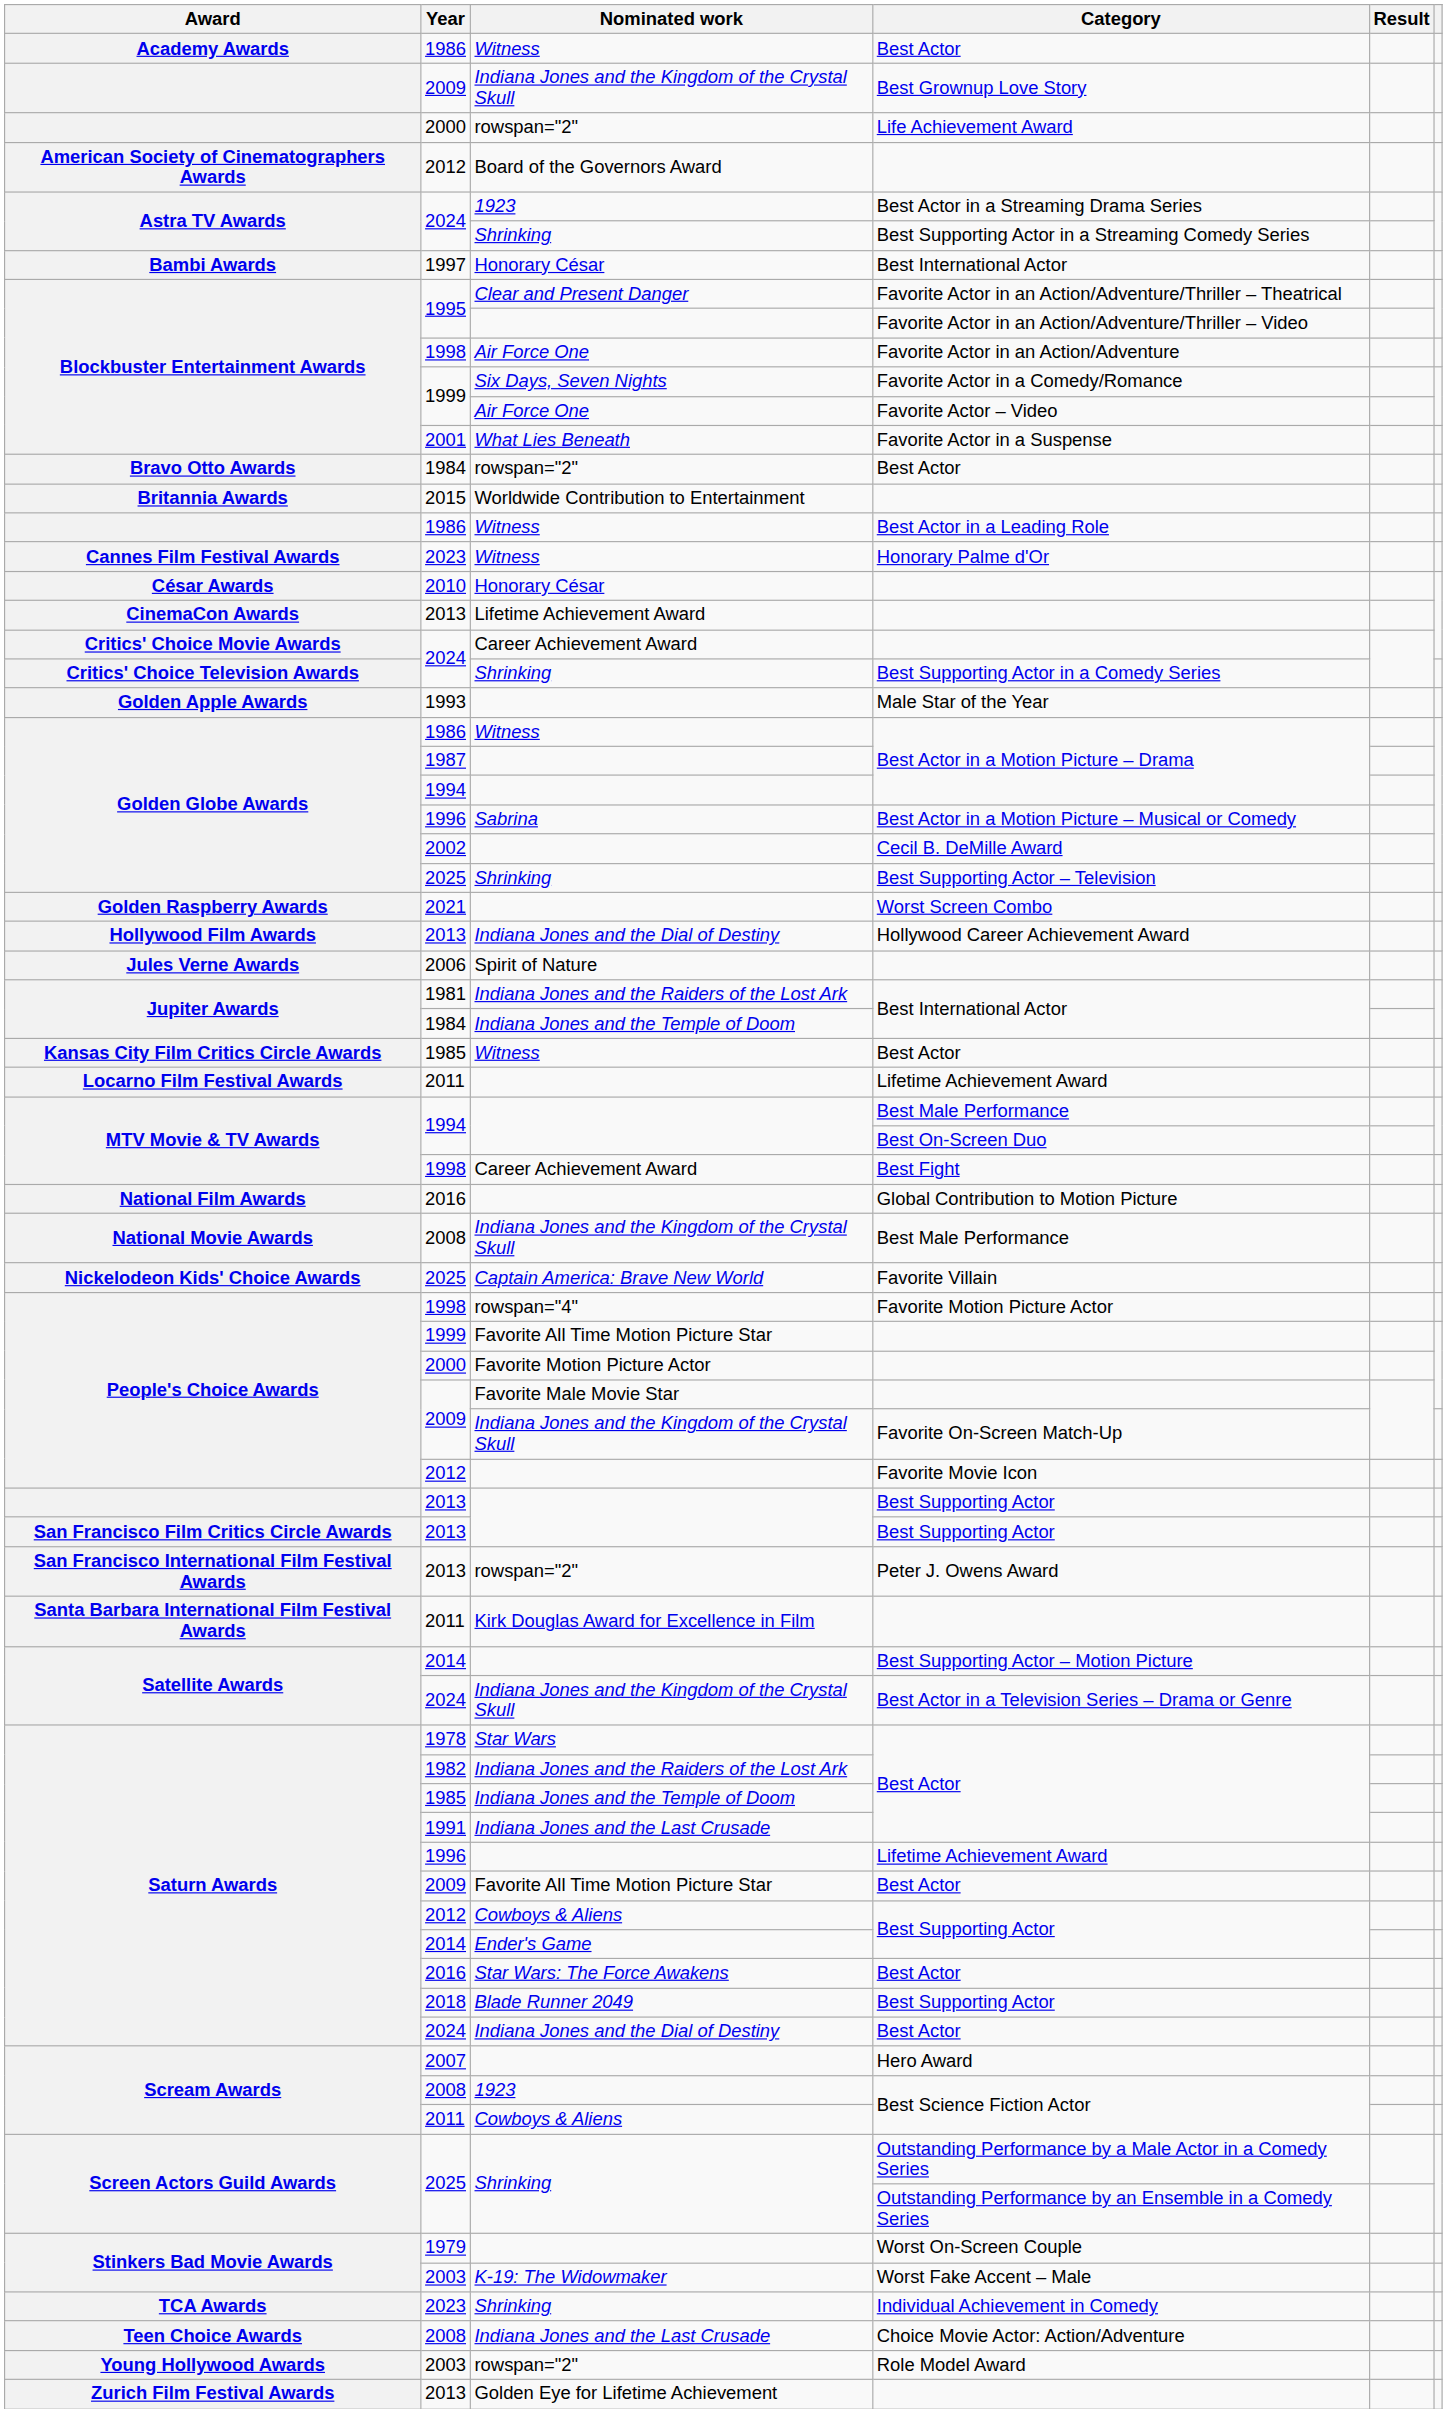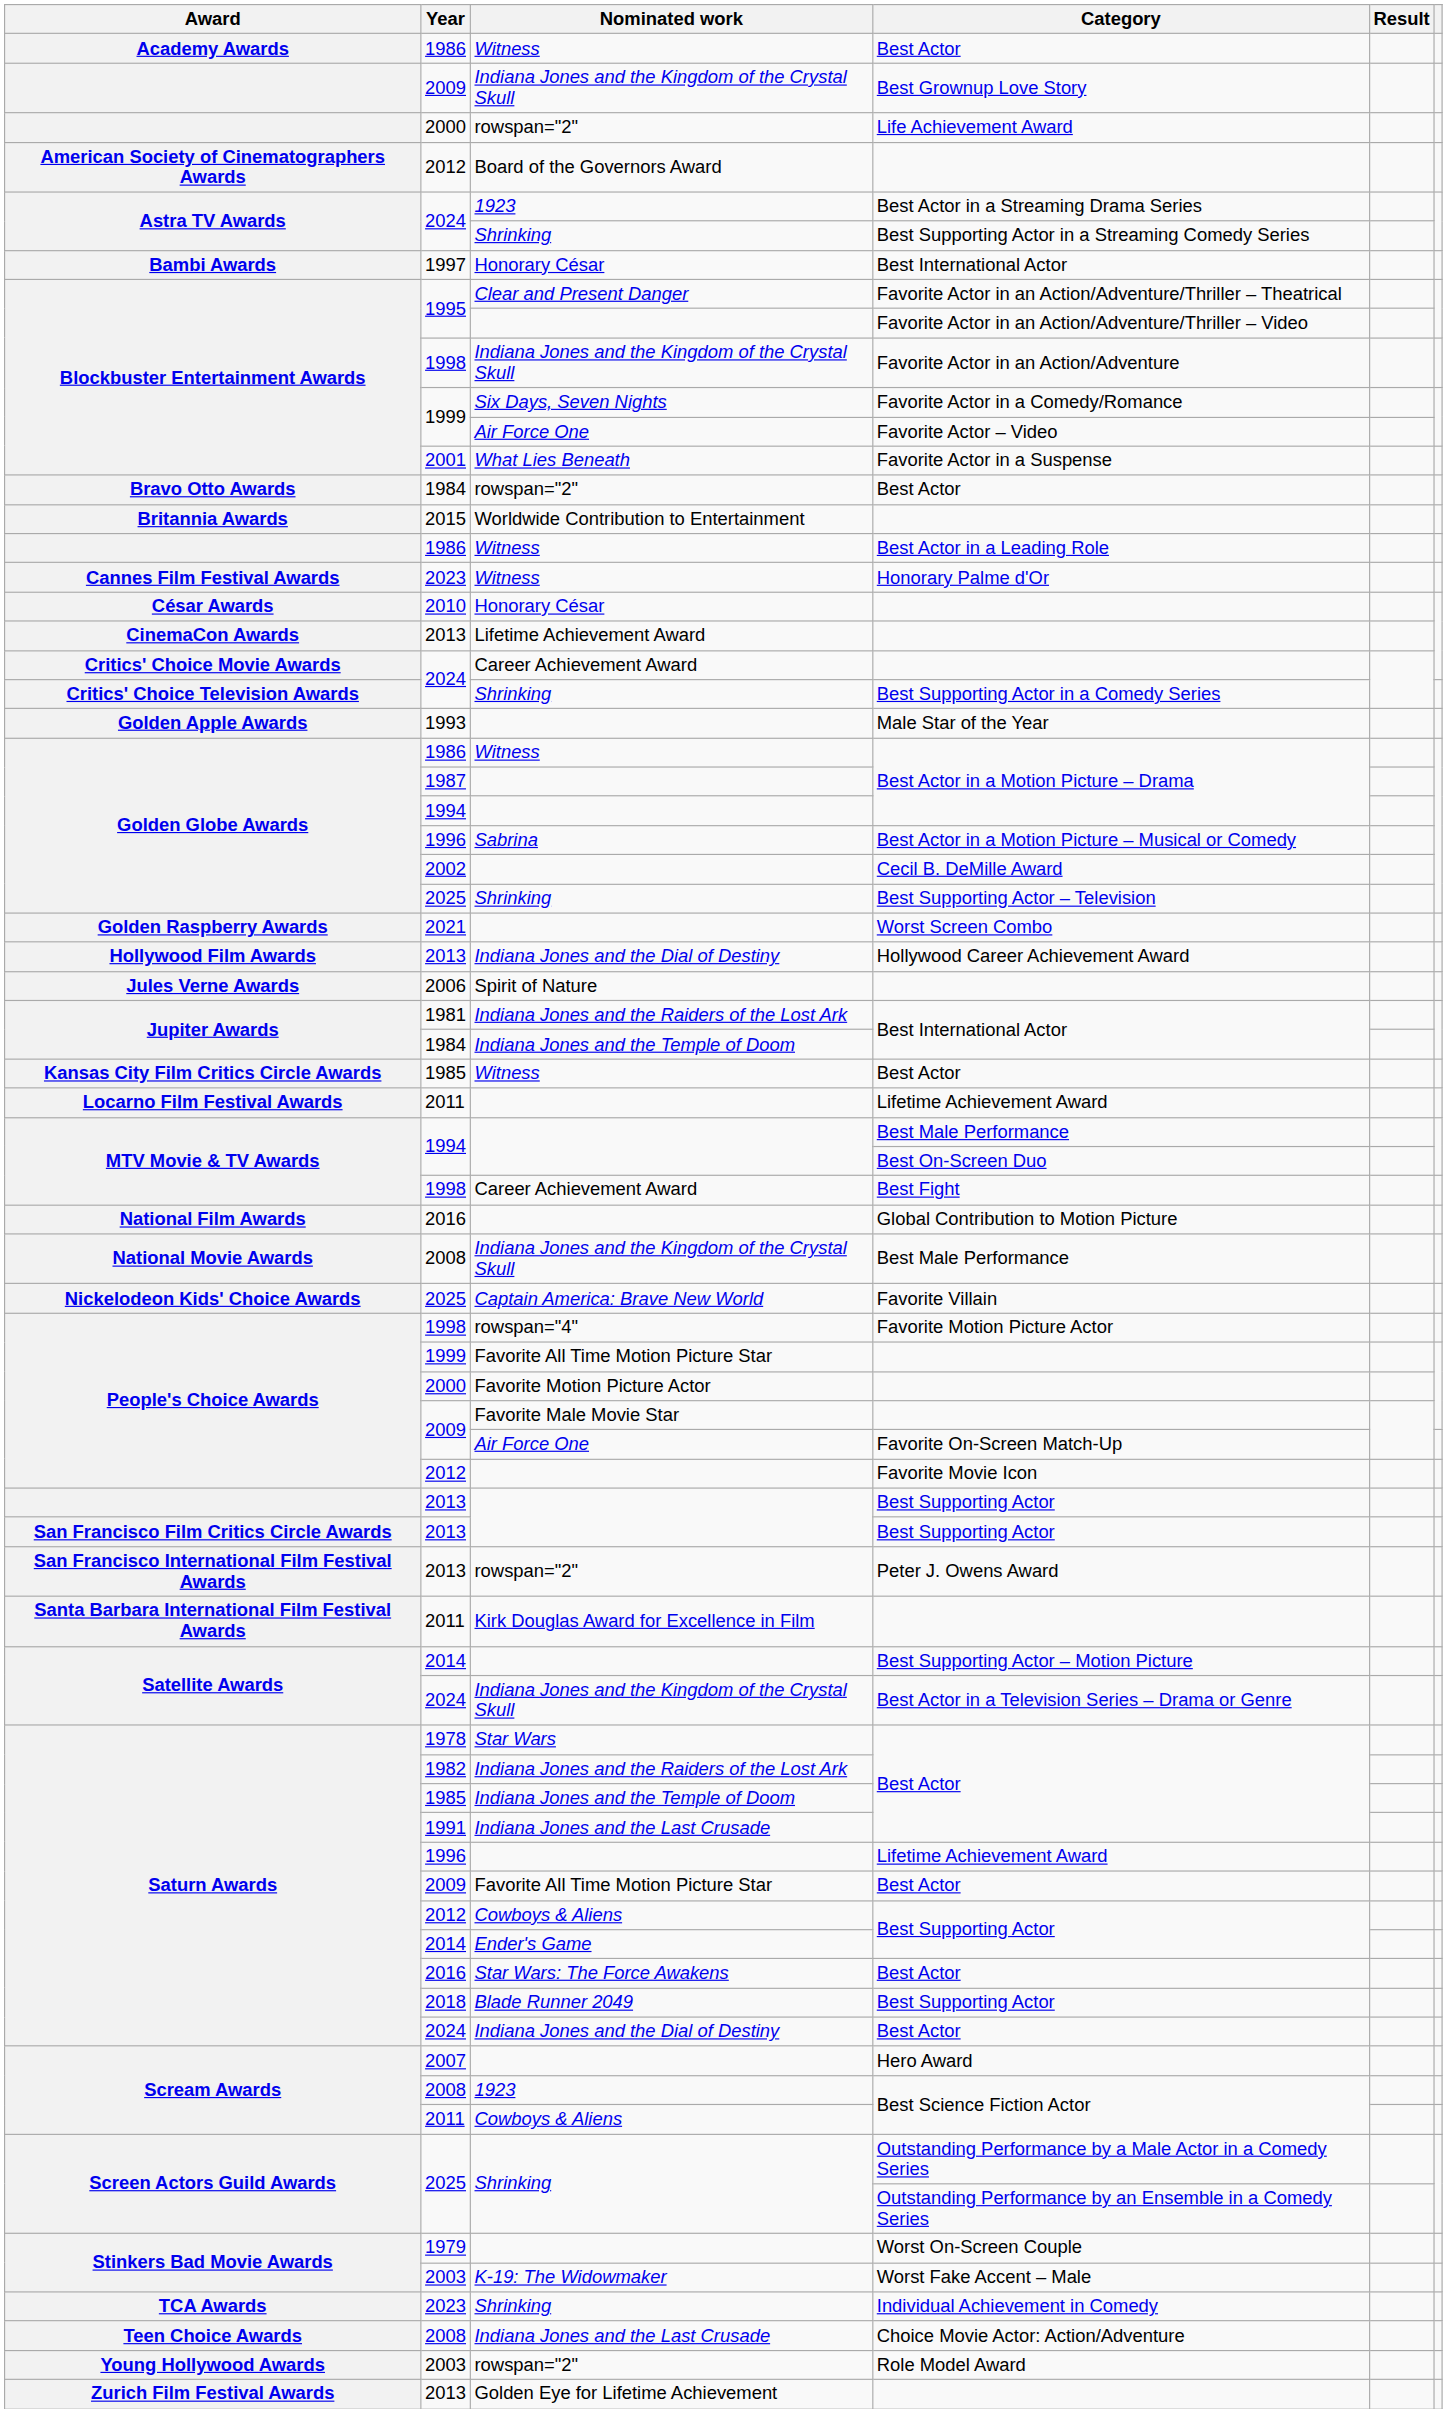(532, 352) Air Force One -> (661, 362) Indiana Jones and the Kingdom of the Crystal Skull
(661, 1433) Indiana Jones and the Kingdom of the Crystal Skull -> (532, 1444) Air Force One
